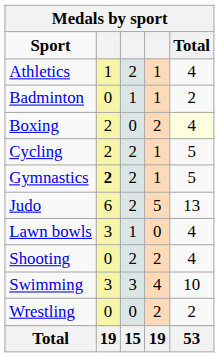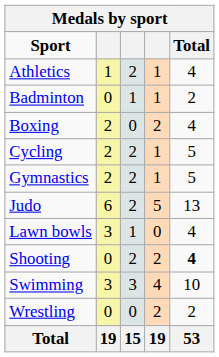(192, 125) lightyellow background -> (192, 125) no background
(108, 178) bold -> (108, 178) normal
(192, 258) normal -> (192, 258) bold
